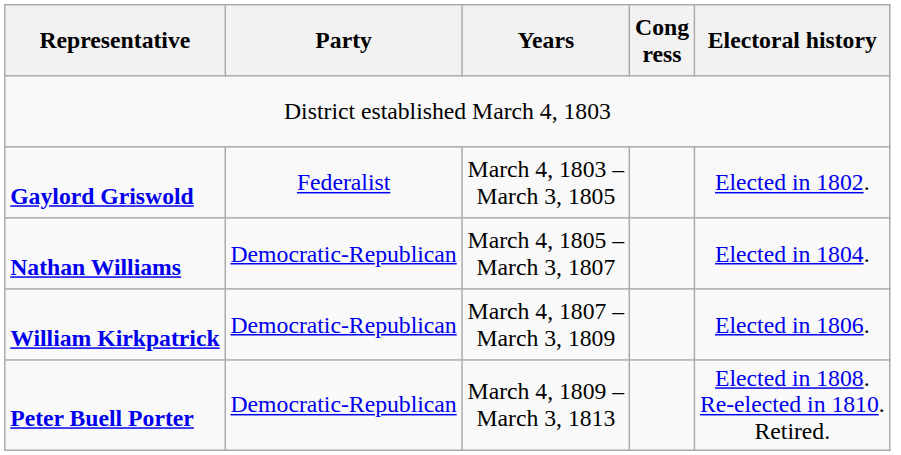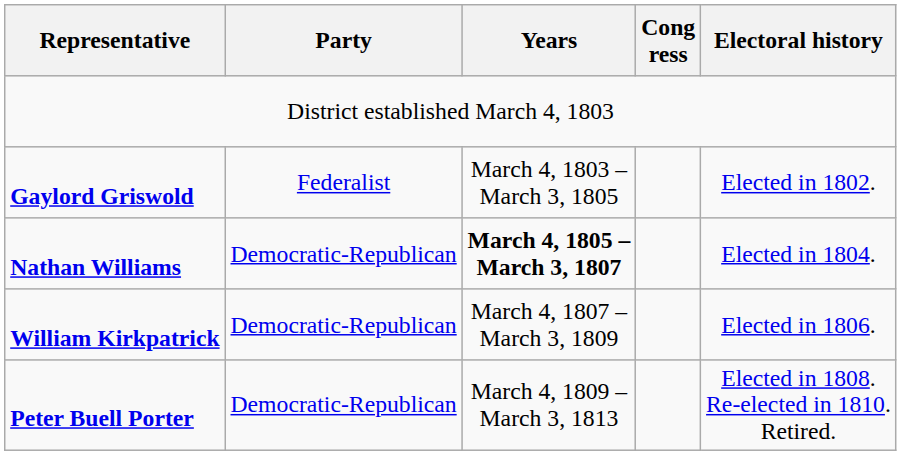(546, 253) normal -> (549, 253) bold
